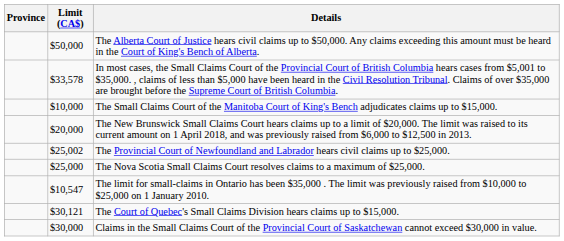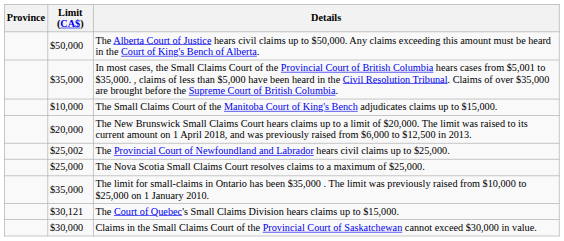(67, 79) $33,578 -> (67, 79) $35,000
(67, 189) $10,547 -> (67, 189) $35,000
